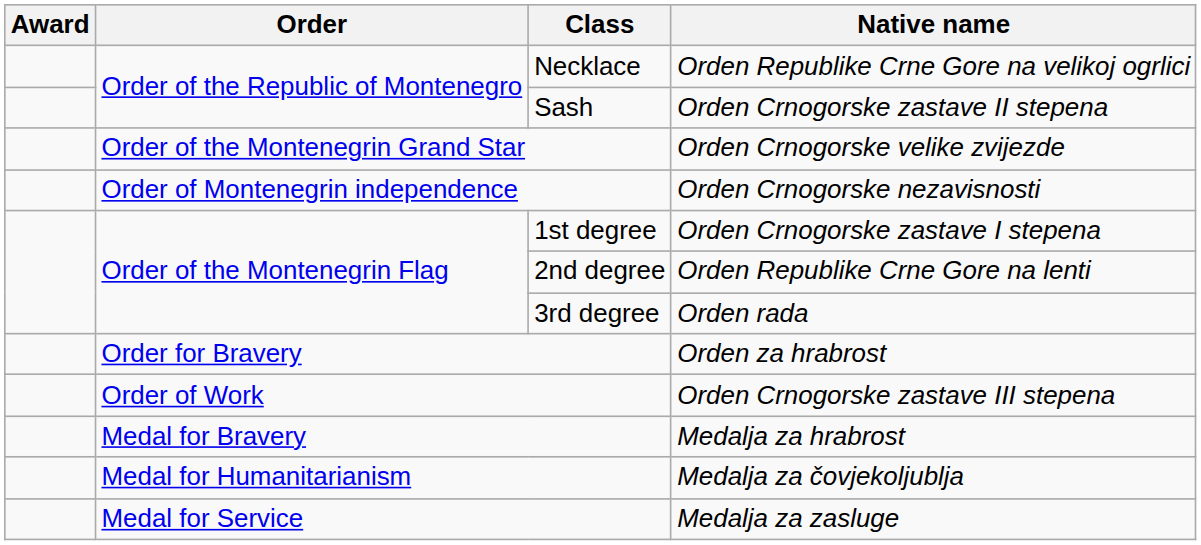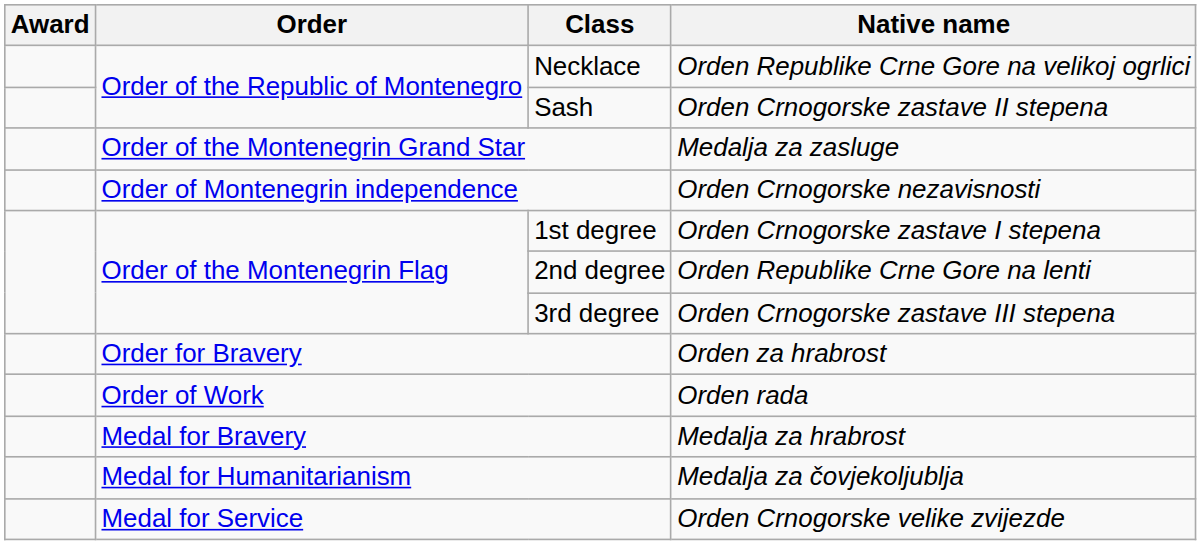(871, 148) Orden Crnogorske velike zvijezde -> (788, 148) Medalja za zasluge
(743, 312) Orden rada -> (896, 312) Orden Crnogorske zastave III stepena
(896, 395) Orden Crnogorske zastave III stepena -> (743, 395) Orden rada
(788, 518) Medalja za zasluge -> (871, 518) Orden Crnogorske velike zvijezde
